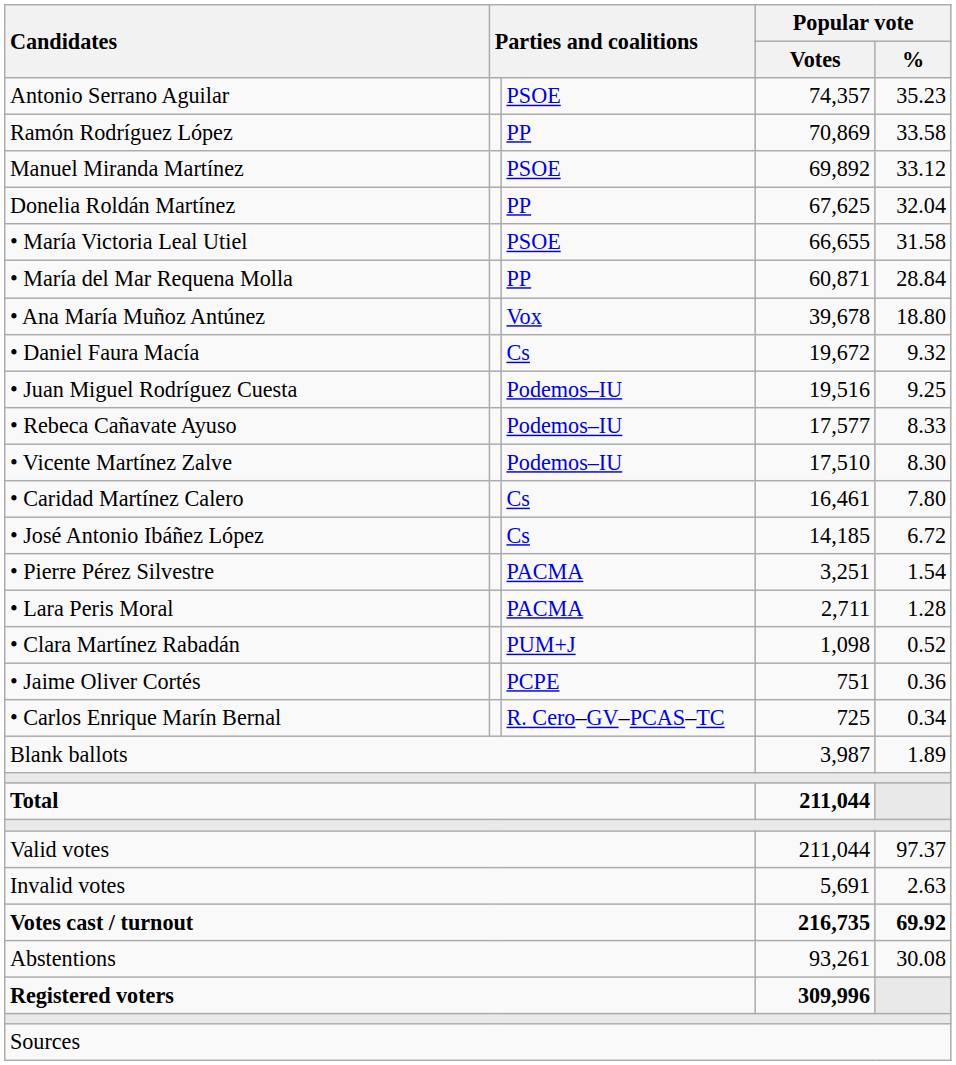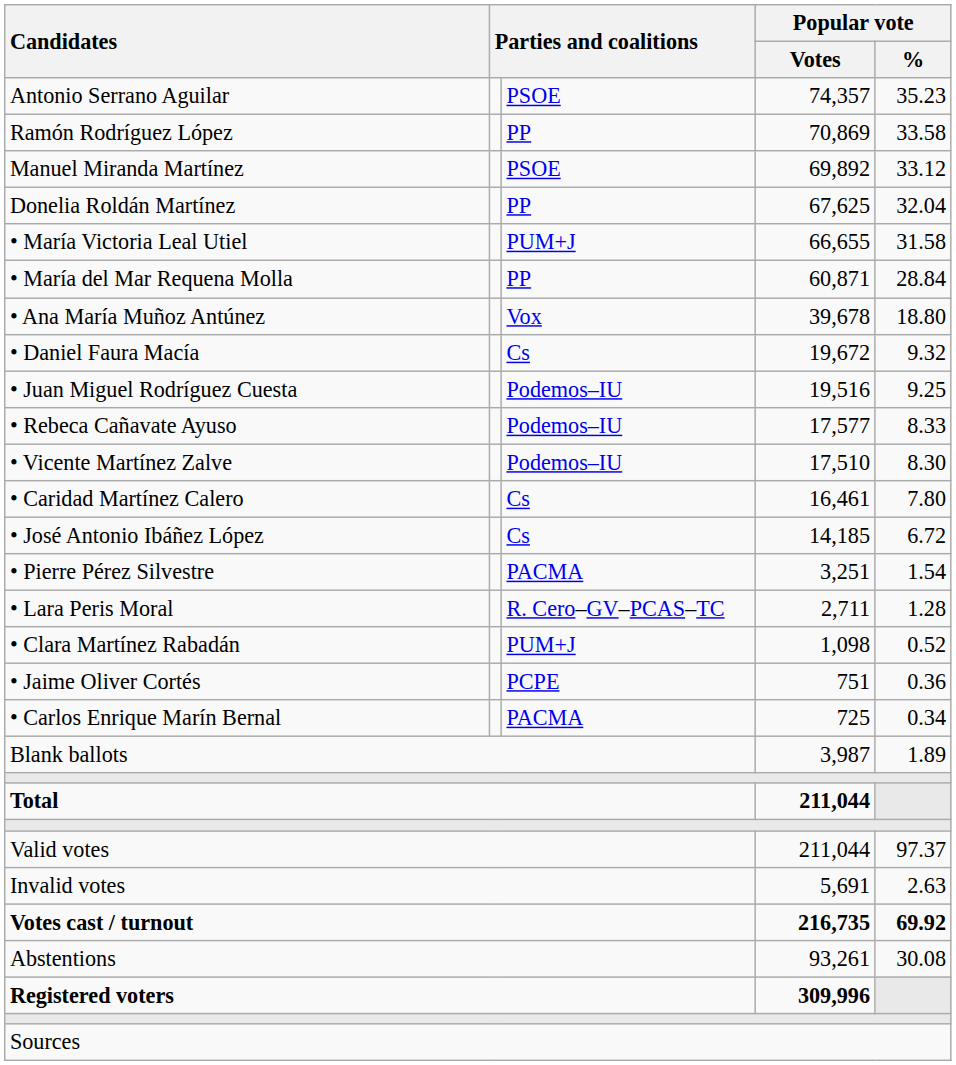(534, 242) PSOE -> (541, 242) PUM+J
(545, 608) PACMA -> (616, 608) R. Cero–GV–PCAS–TC
(616, 718) R. Cero–GV–PCAS–TC -> (545, 718) PACMA
